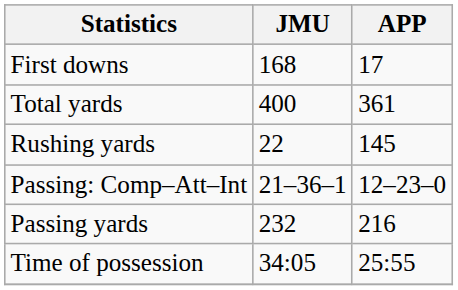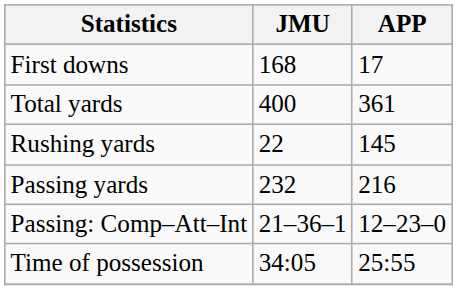rows swapped: (79, 223) <-> (129, 183)
